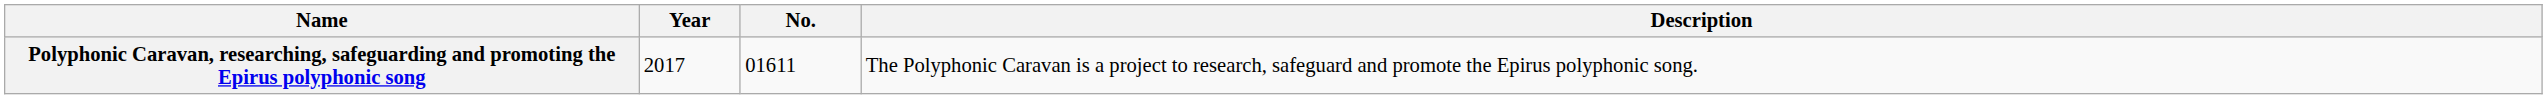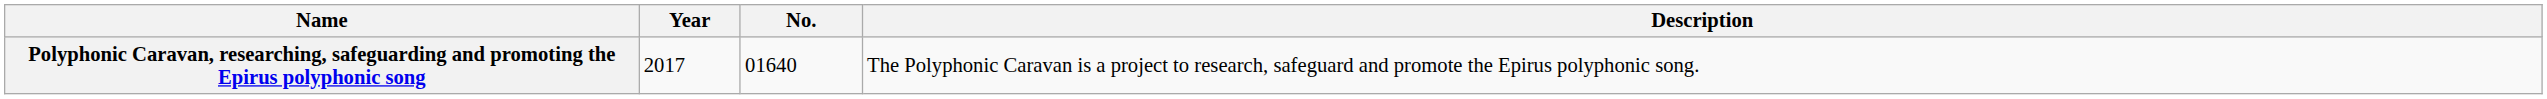(771, 65) 01611 -> (771, 65) 01640
